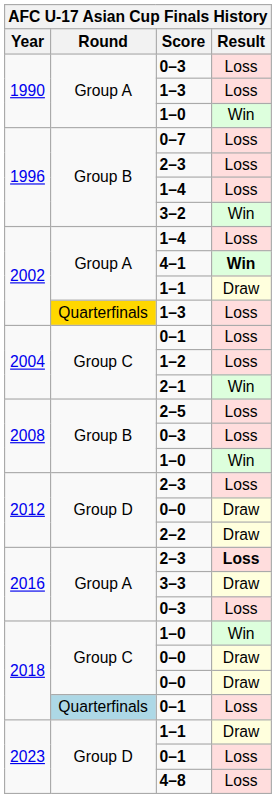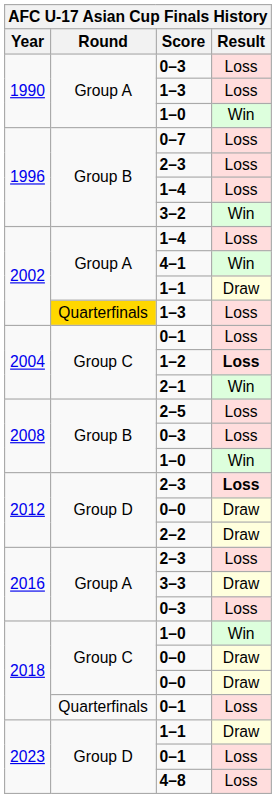(241, 263) bold -> (241, 263) normal
(241, 362) normal -> (241, 362) bold
(241, 485) normal -> (241, 485) bold
(241, 559) bold -> (241, 559) normal
(103, 707) lightblue background -> (103, 707) no background
